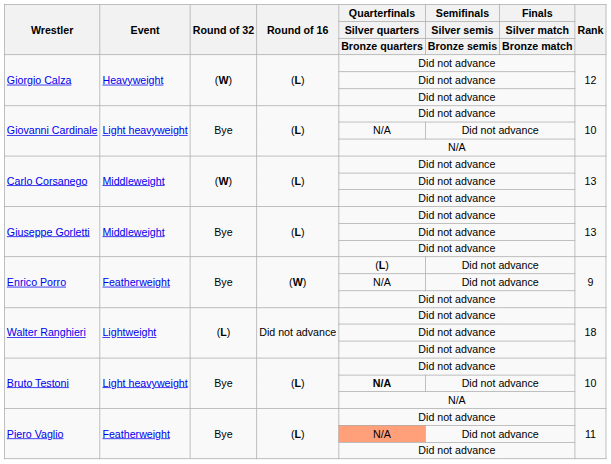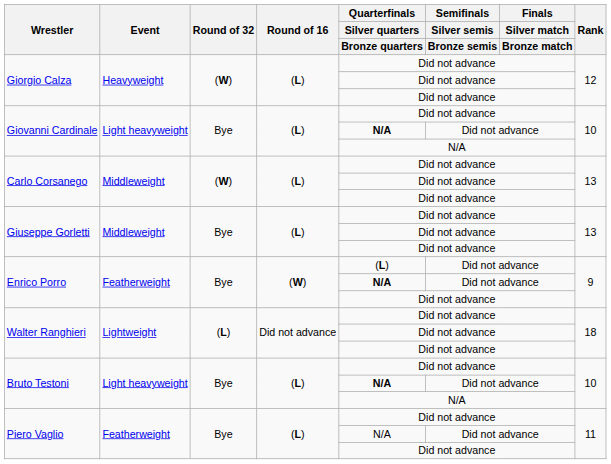(382, 131) normal -> (382, 131) bold
(382, 283) normal -> (382, 283) bold
(382, 434) lightsalmon background -> (382, 434) no background
